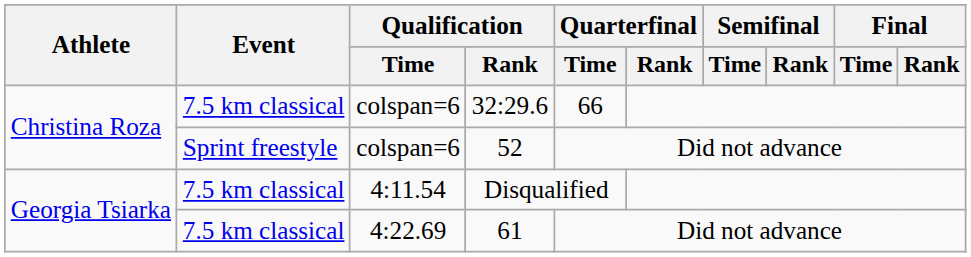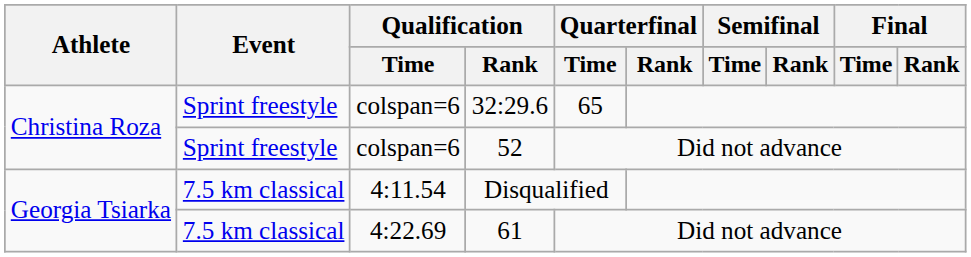(264, 106) 7.5 km classical -> (260, 106) Sprint freestyle
(590, 106) 66 -> (590, 106) 65
